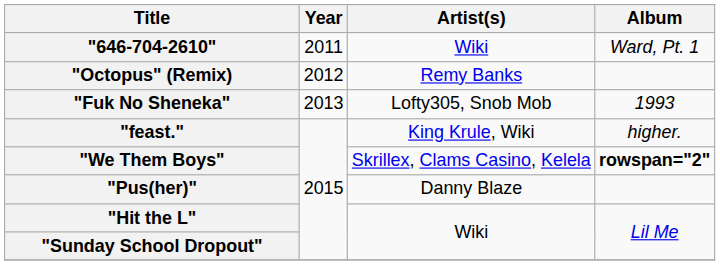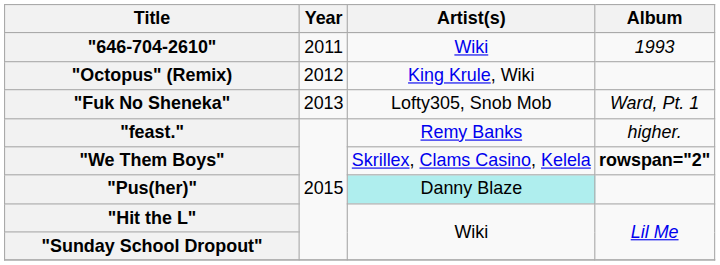(655, 47) Ward, Pt. 1 -> (655, 47) 1993
(471, 75) Remy Banks -> (471, 75) King Krule, Wiki
(655, 103) 1993 -> (655, 103) Ward, Pt. 1
(471, 132) King Krule, Wiki -> (471, 132) Remy Banks
(471, 189) no background -> (471, 189) paleturquoise background
